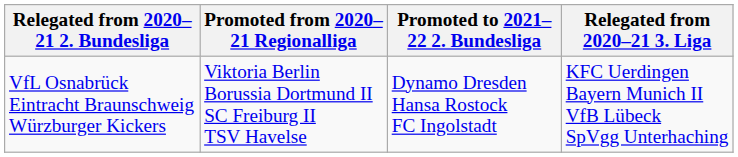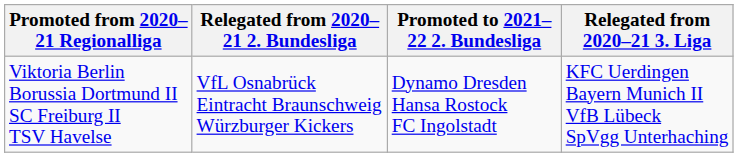columns swapped: (294, 30) <-> (102, 30)
